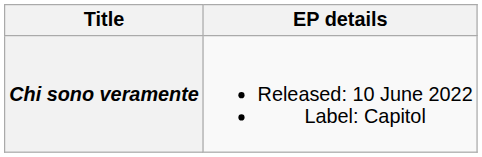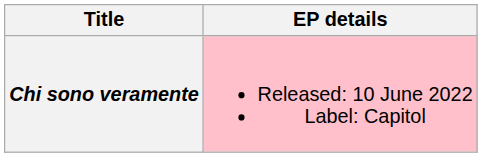(340, 105) no background -> (340, 105) pink background
